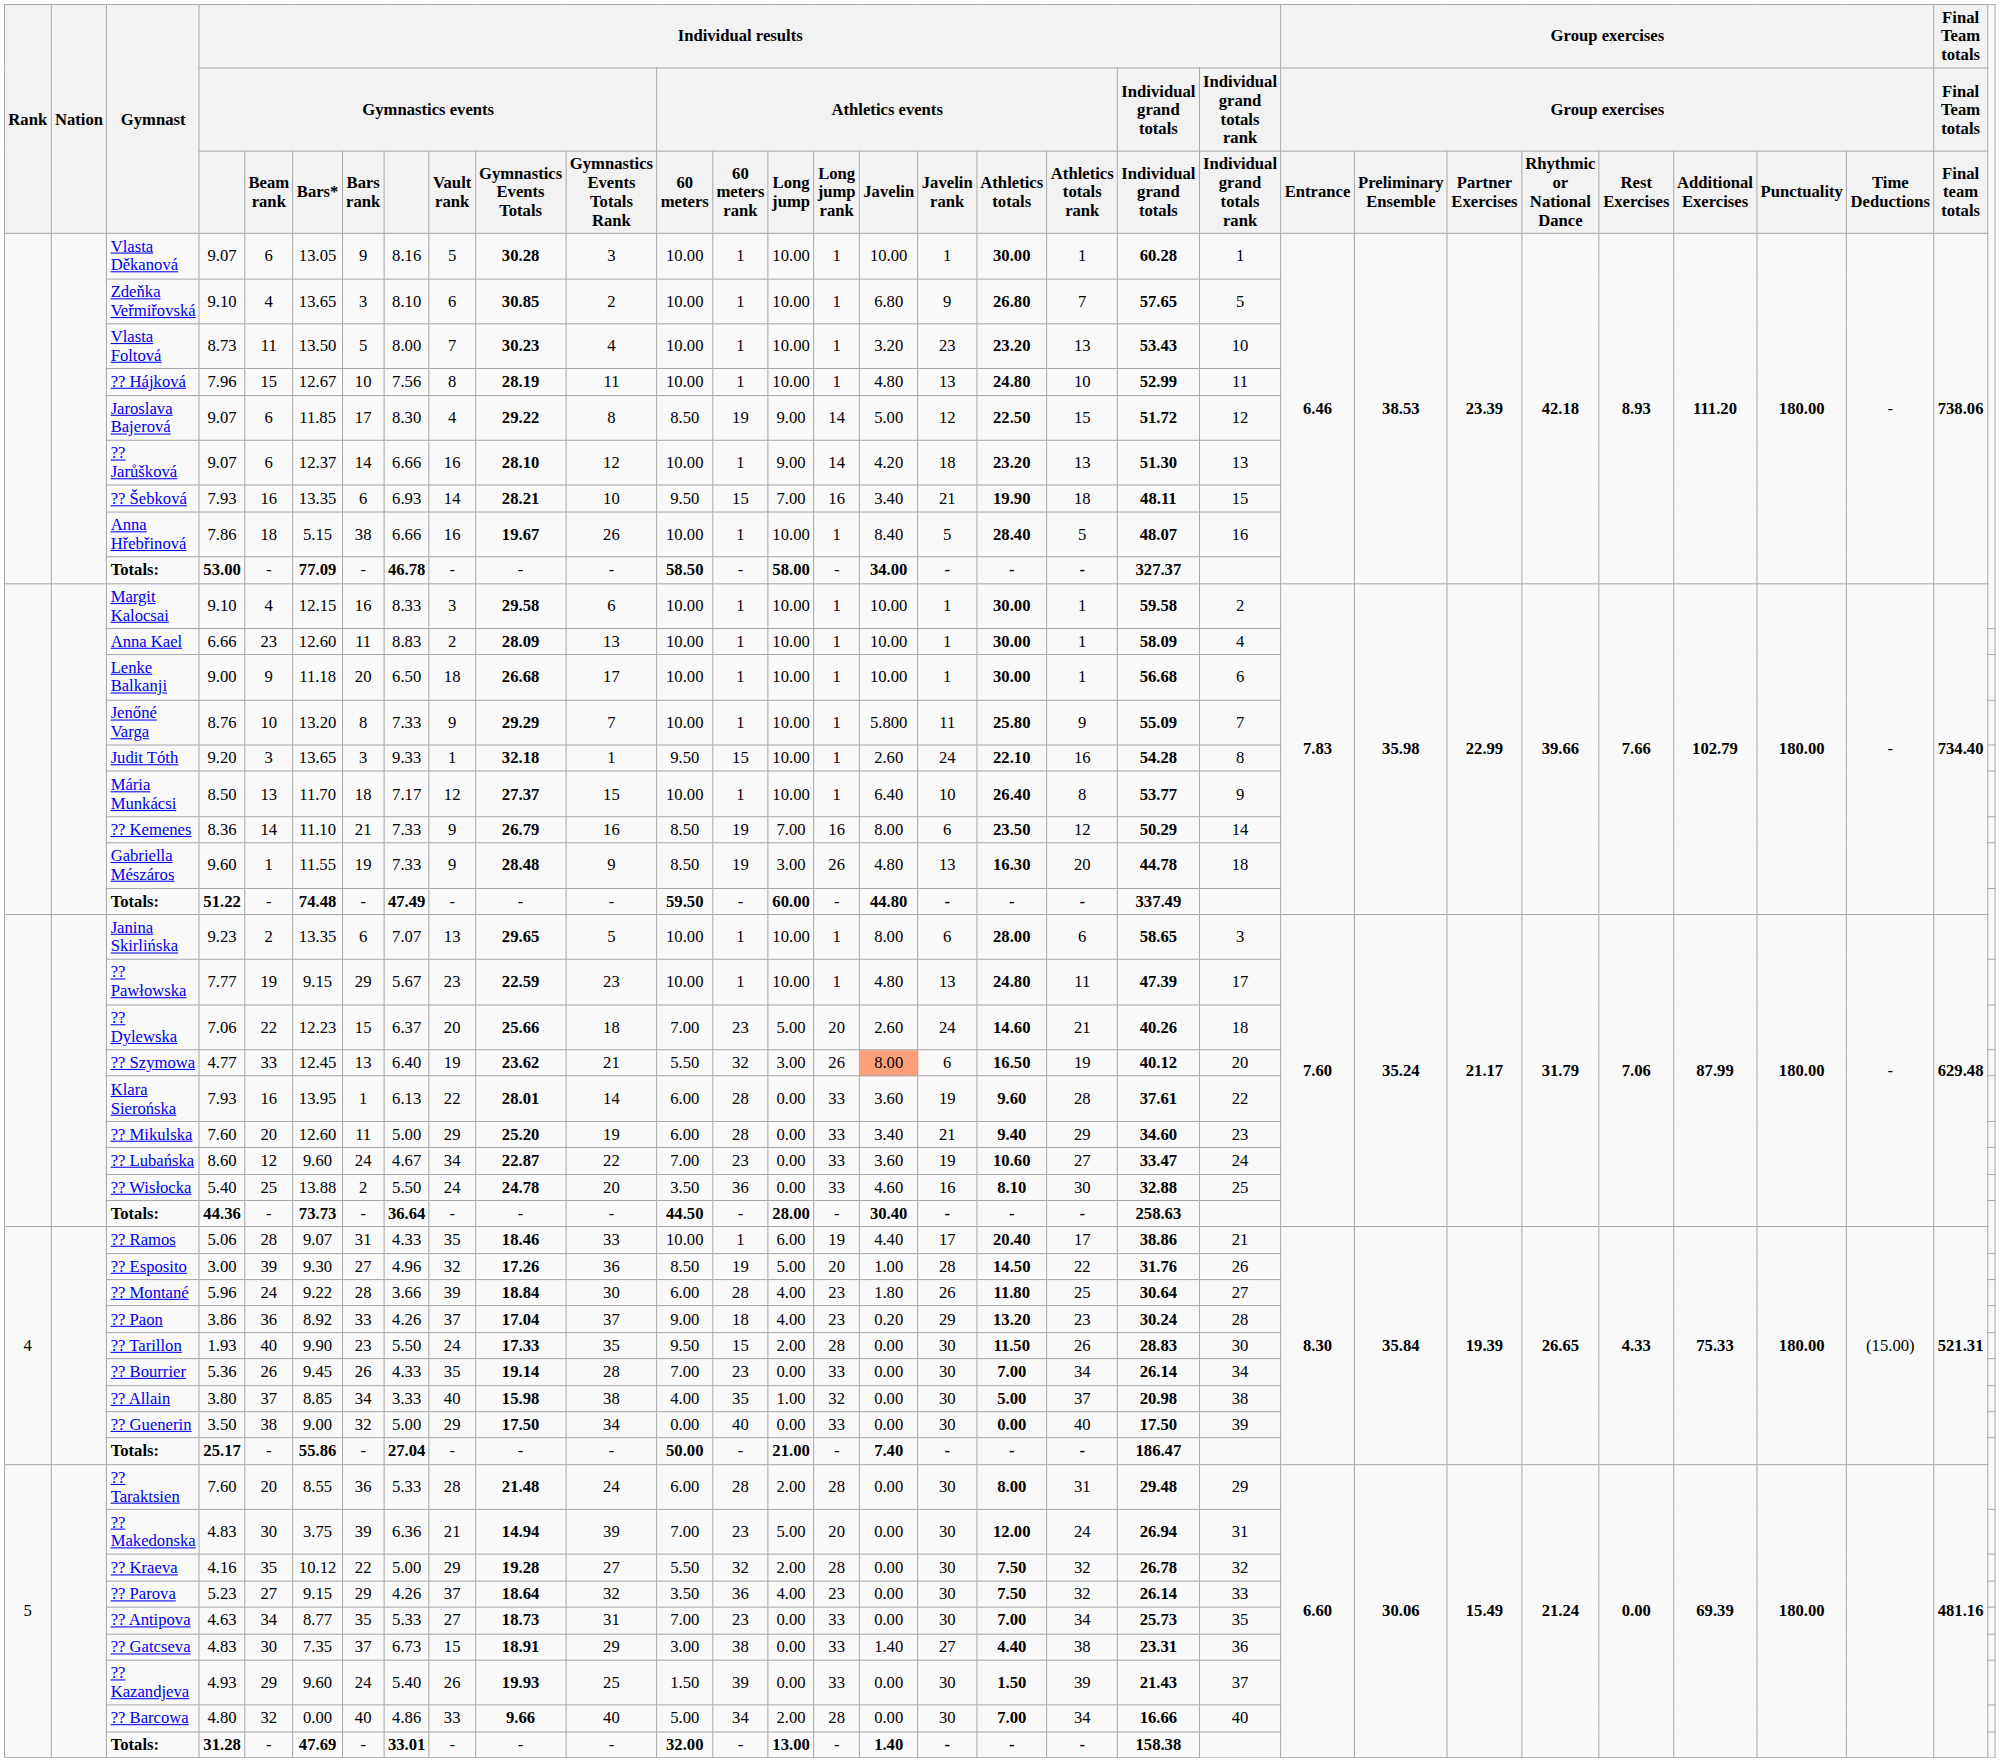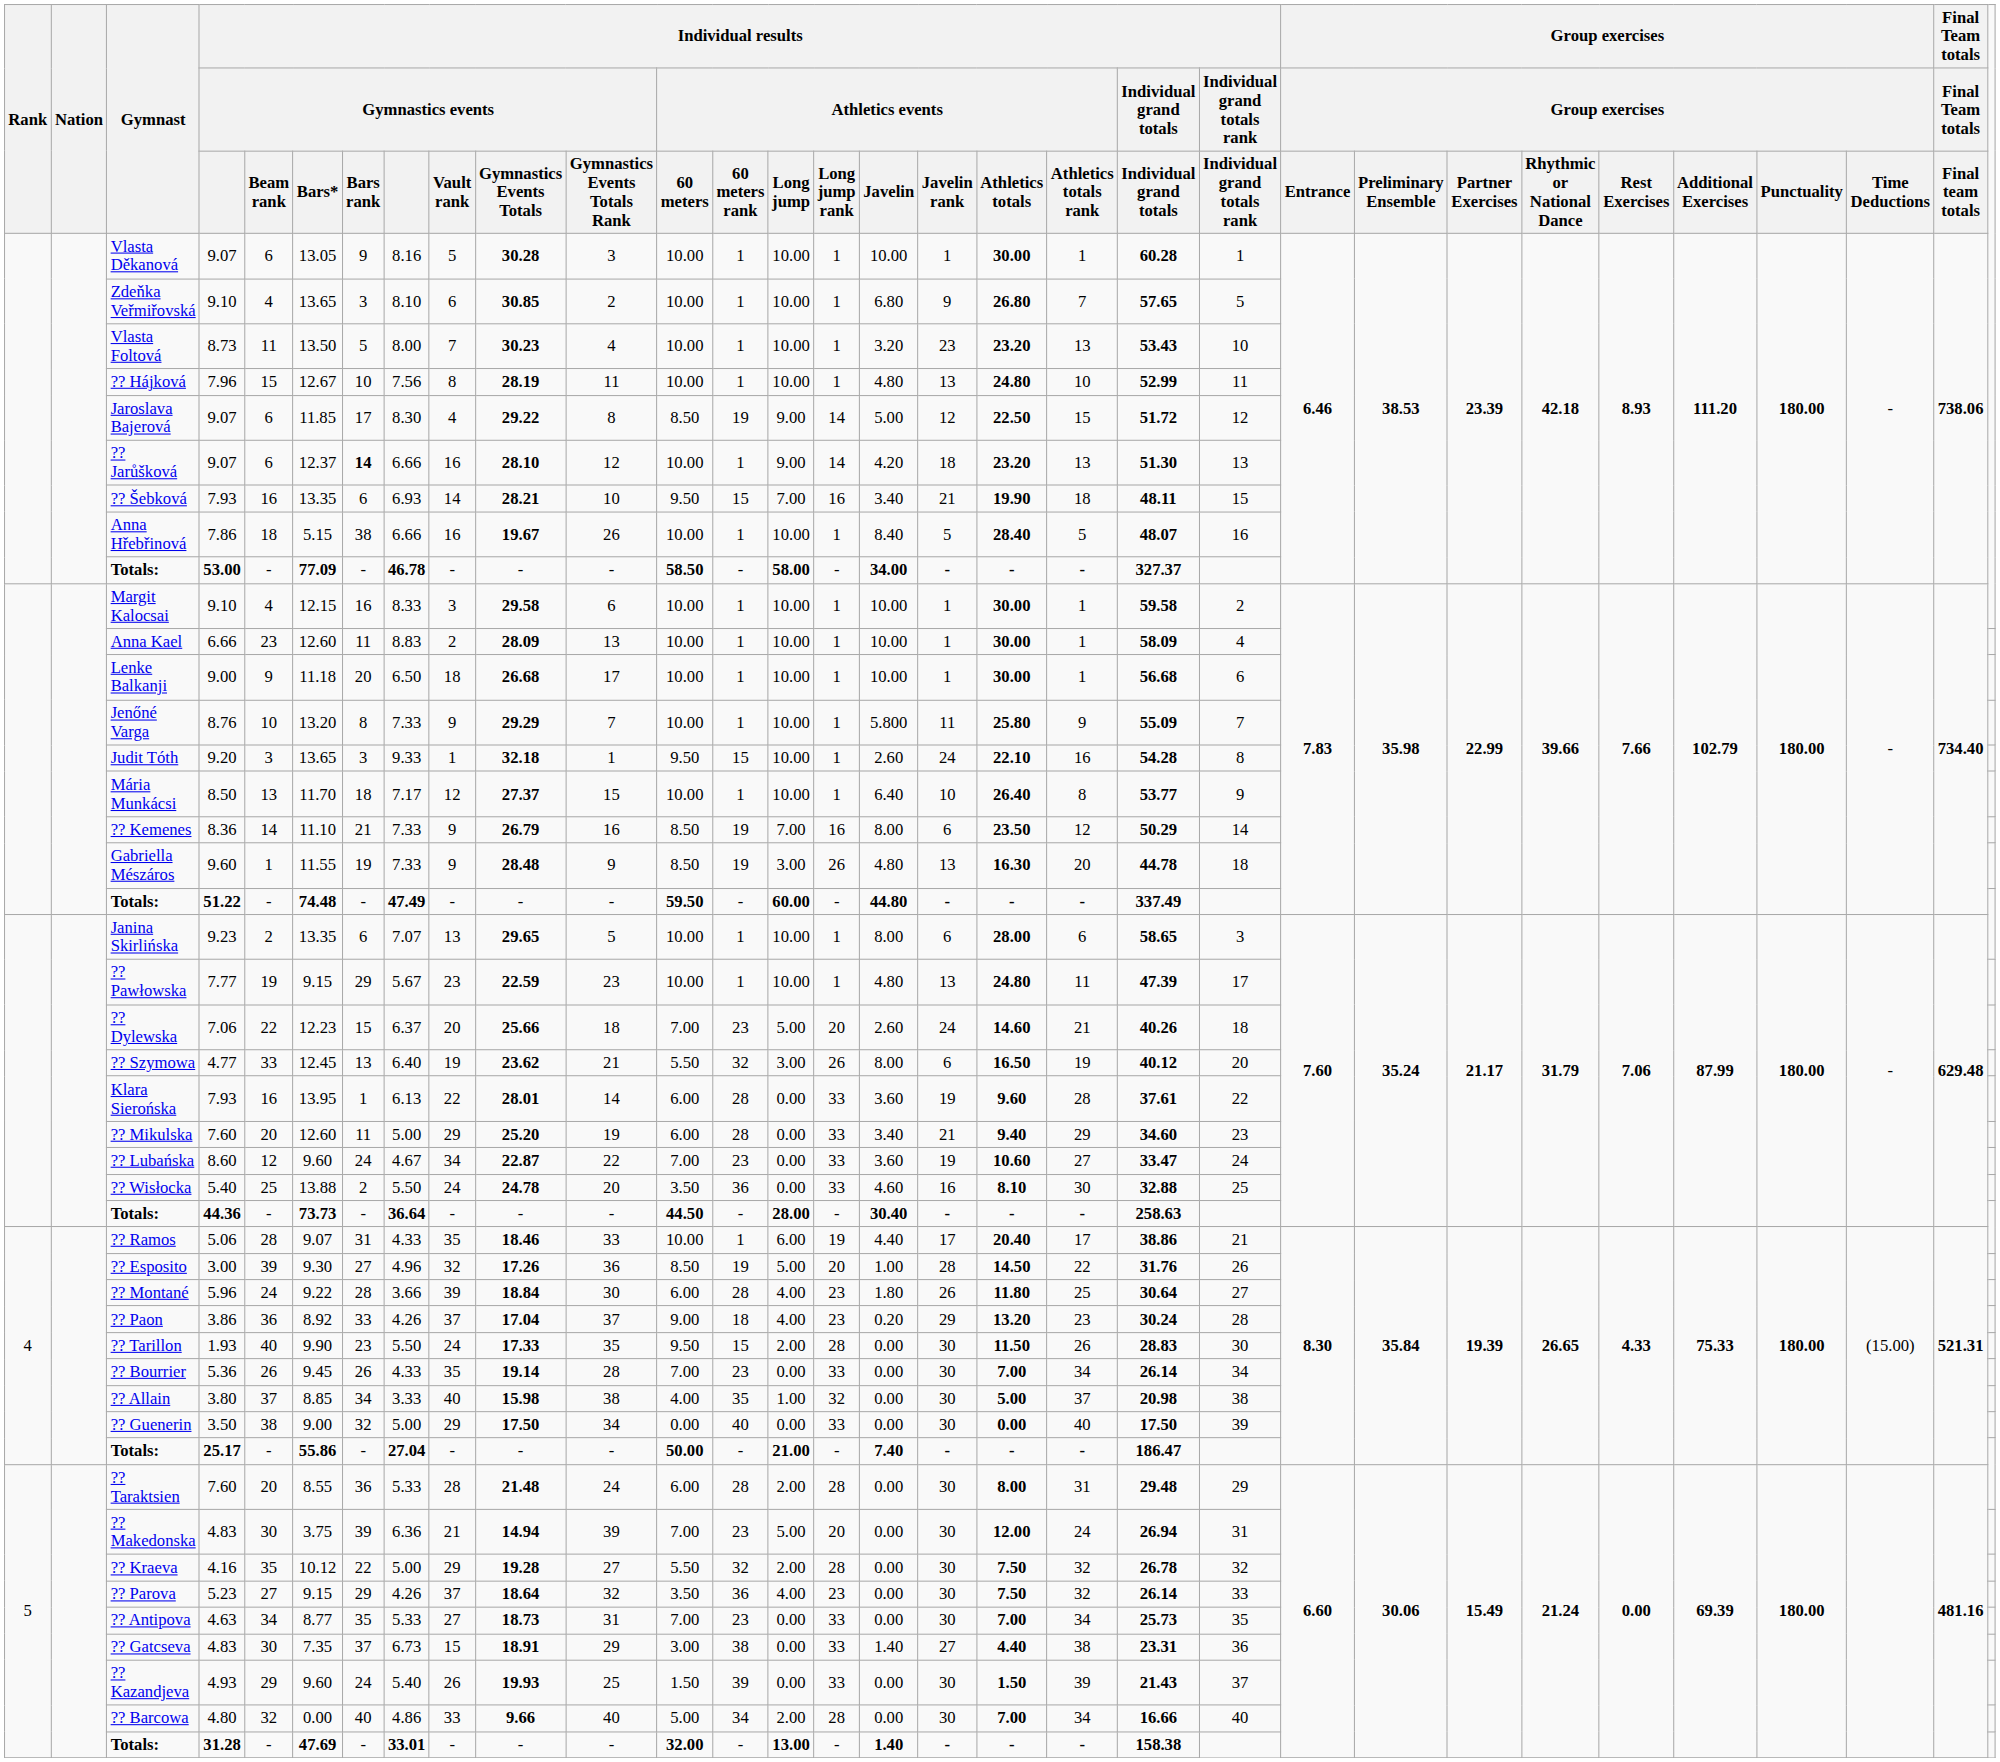(363, 462) normal -> (363, 462) bold
(889, 1062) lightsalmon background -> (889, 1062) no background
